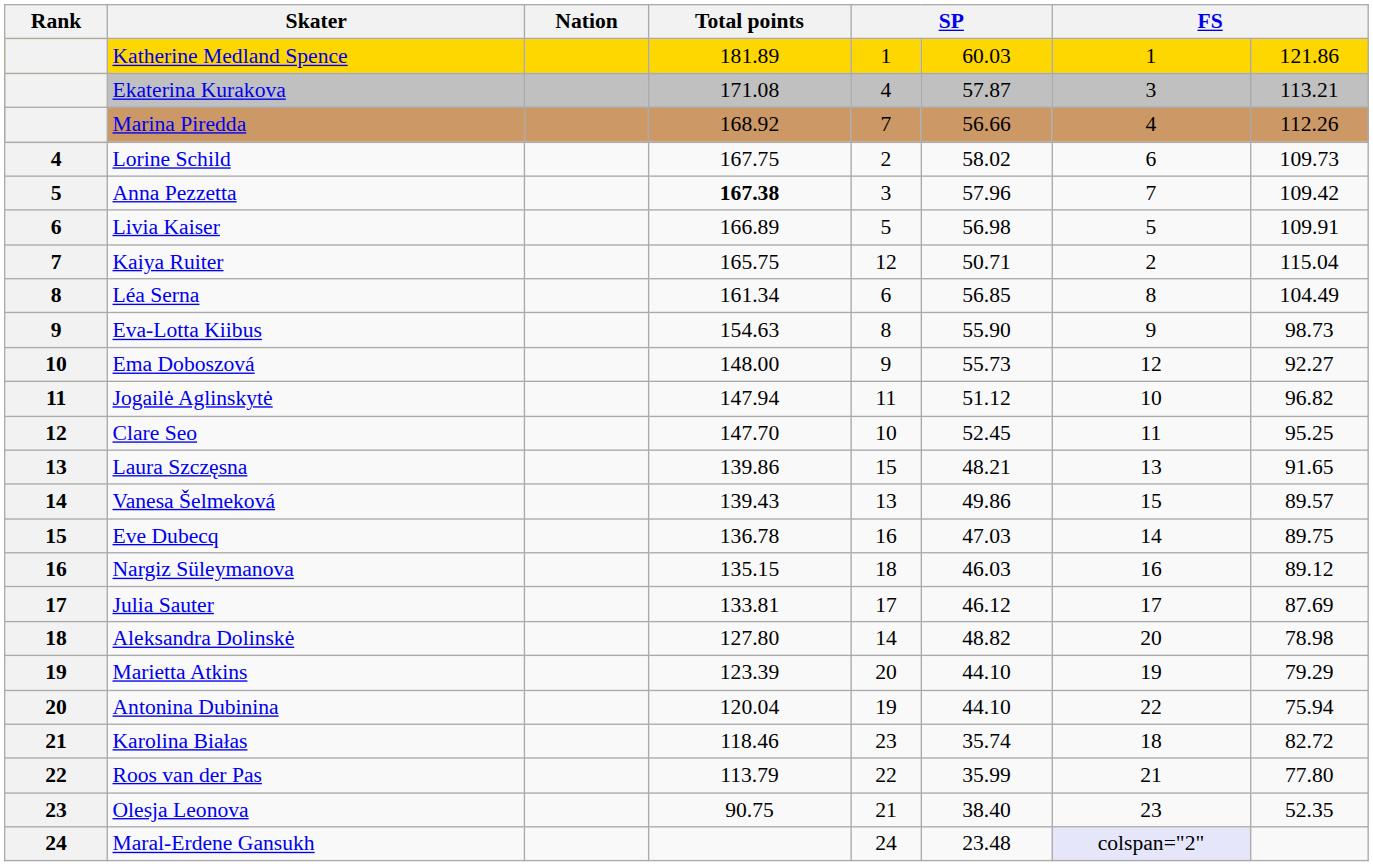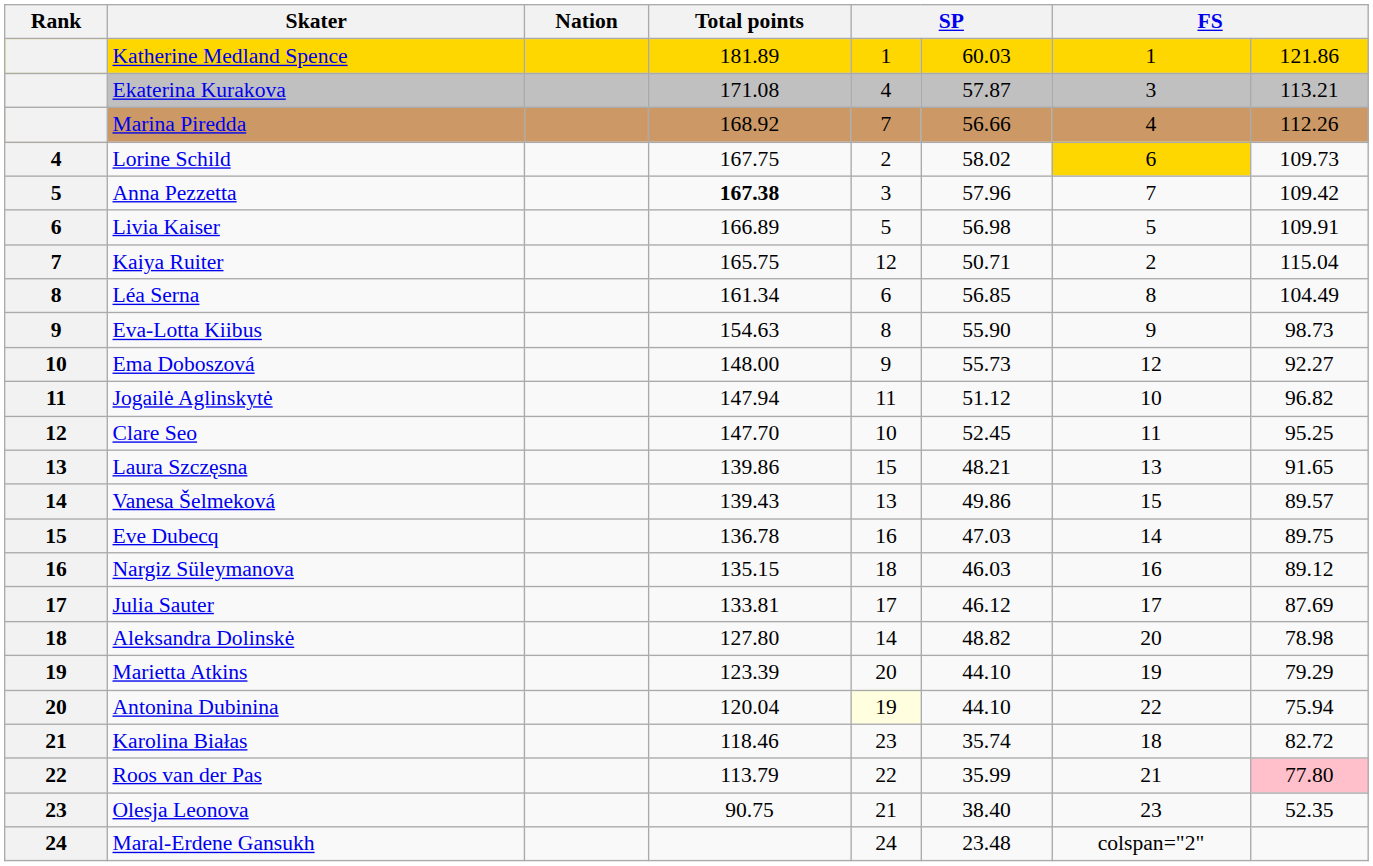(1151, 158) no background -> (1151, 158) gold background
(886, 706) no background -> (886, 706) lightyellow background
(1309, 775) no background -> (1309, 775) pink background
(1151, 843) lavender background -> (1151, 843) no background
